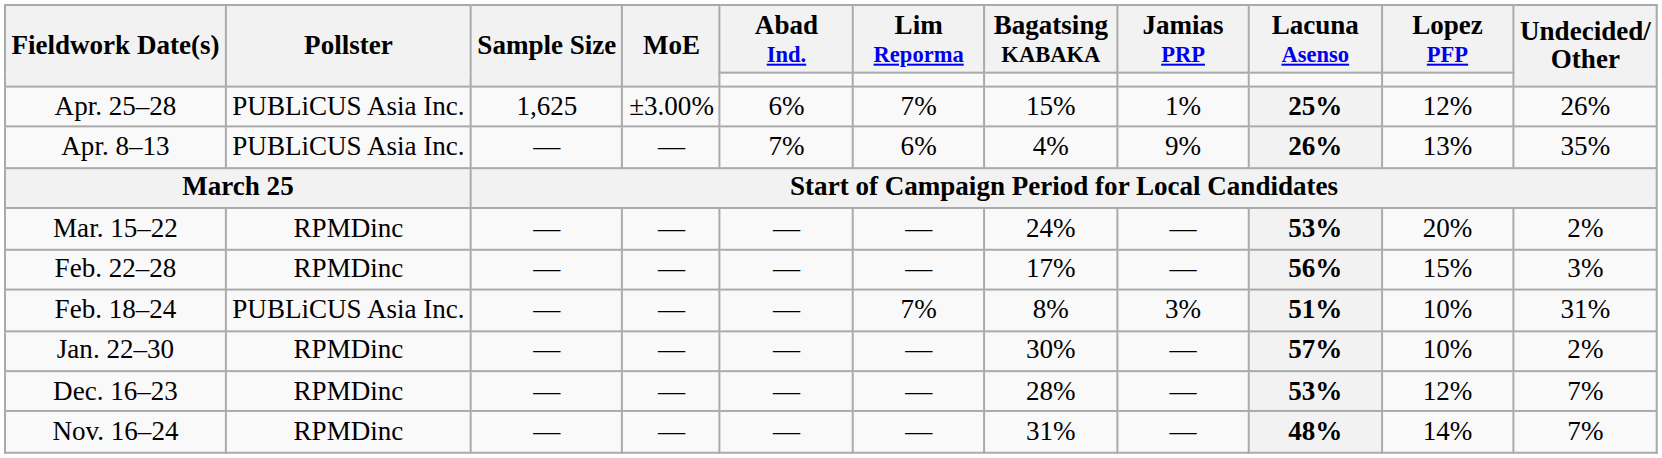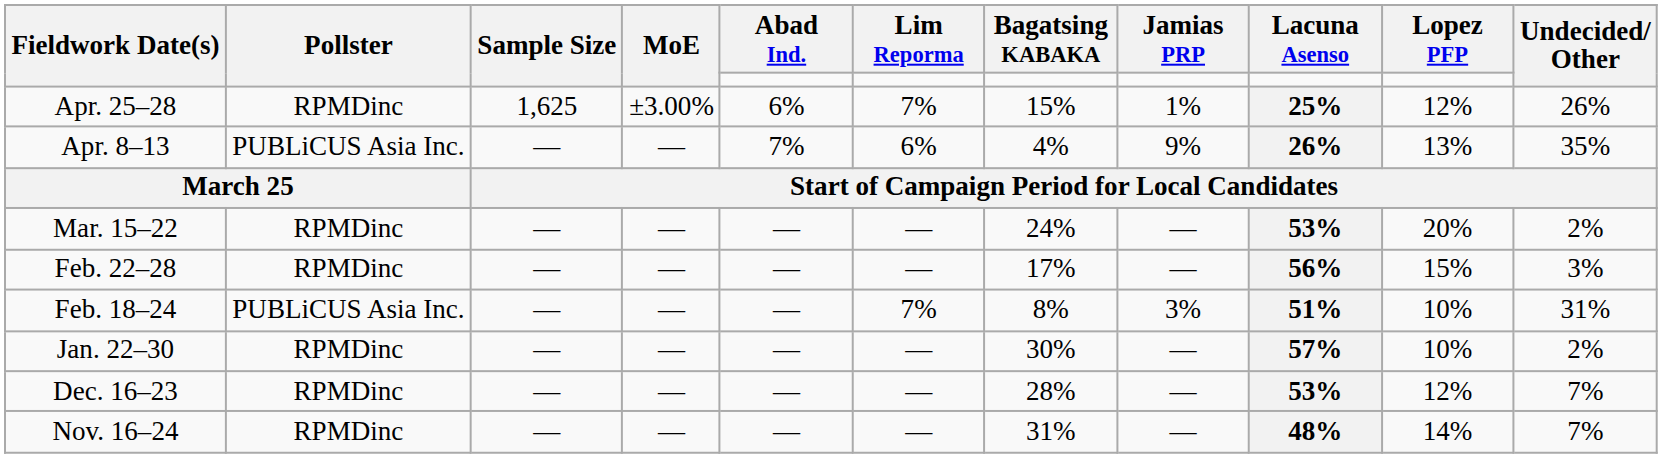(348, 105) PUBLiCUS Asia Inc. -> (348, 105) RPMDinc
